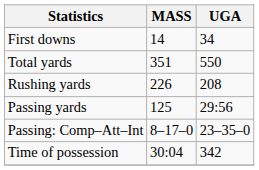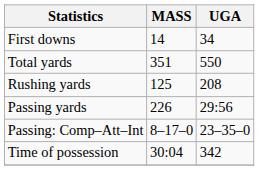(161, 84) 226 -> (161, 84) 125
(161, 107) 125 -> (161, 107) 226
